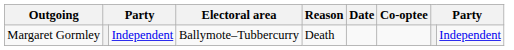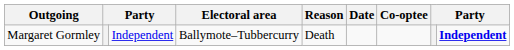(470, 35) normal -> (473, 35) bold
